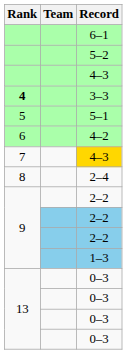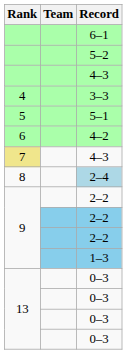(22, 95) bold -> (22, 95) normal
(22, 156) no background -> (22, 156) khaki background
(99, 156) gold background -> (99, 156) no background
(99, 177) no background -> (99, 177) lightblue background
